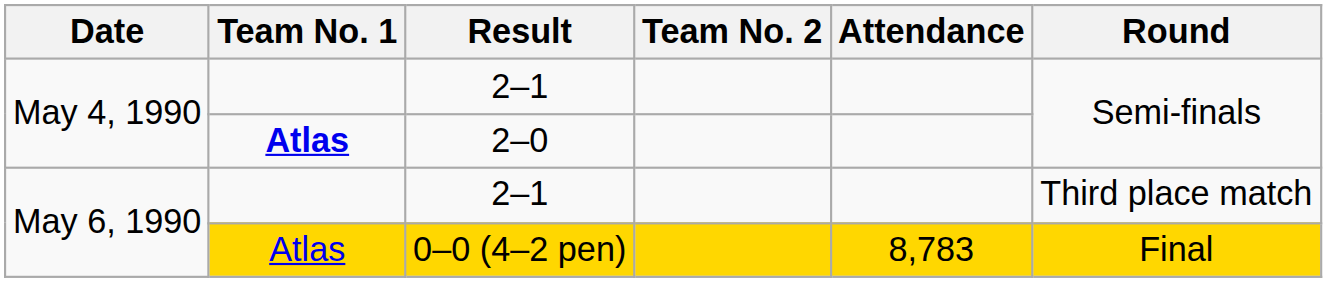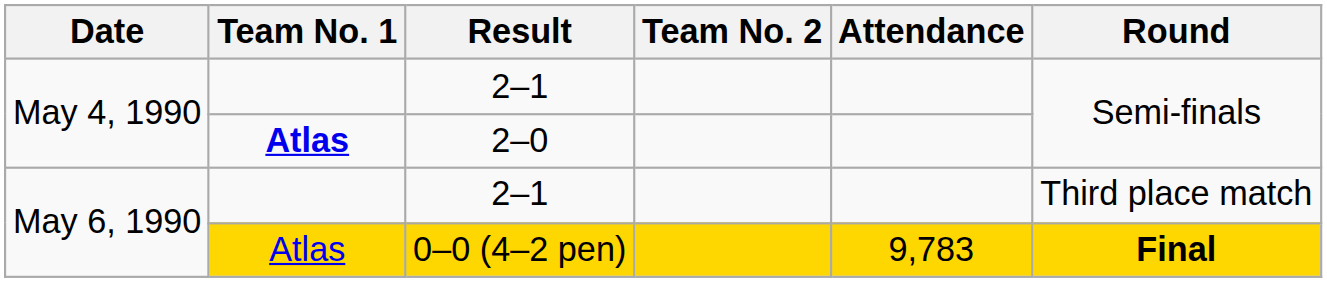(931, 248) 8,783 -> (931, 248) 9,783
(1176, 248) normal -> (1176, 248) bold
